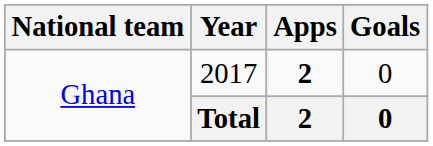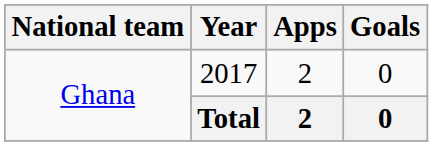(305, 72) bold -> (305, 72) normal
